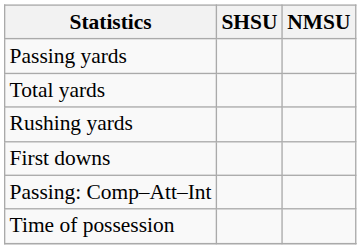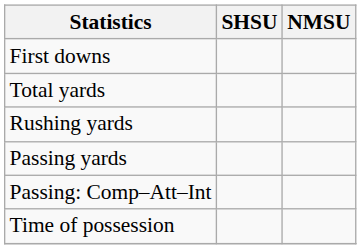rows swapped: (60, 157) <-> (68, 55)
